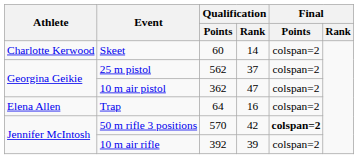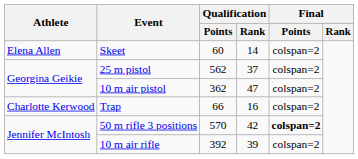(51, 50) Charlotte Kerwood -> (34, 50) Elena Allen
(34, 107) Elena Allen -> (51, 107) Charlotte Kerwood
(218, 107) 64 -> (218, 107) 66
